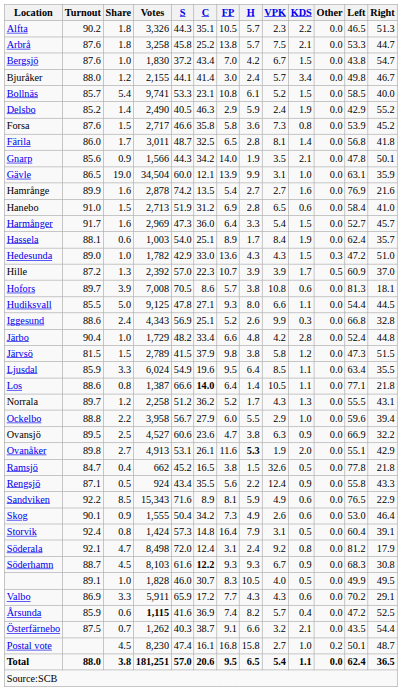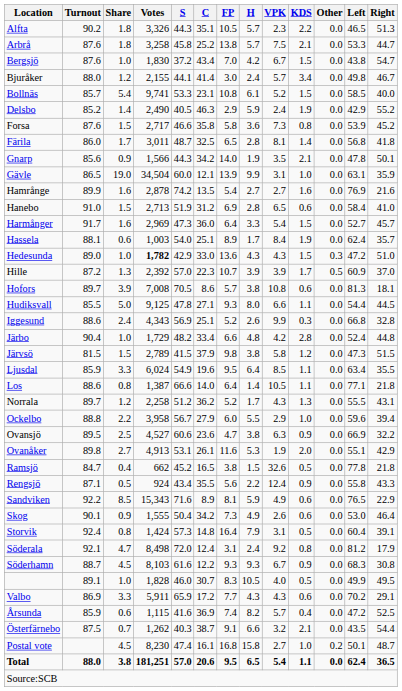(158, 256) normal -> (158, 256) bold
(205, 386) bold -> (205, 386) normal
(253, 451) bold -> (253, 451) normal
(205, 564) bold -> (205, 564) normal
(158, 613) bold -> (158, 613) normal
